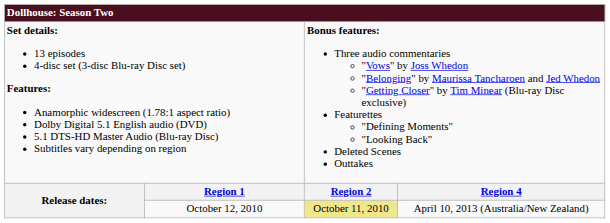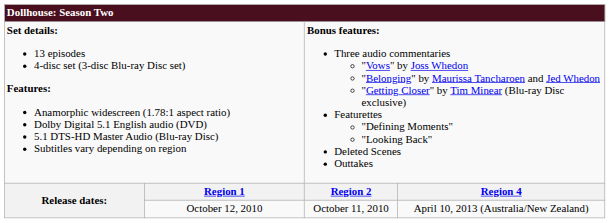(351, 209) khaki background -> (351, 209) no background
